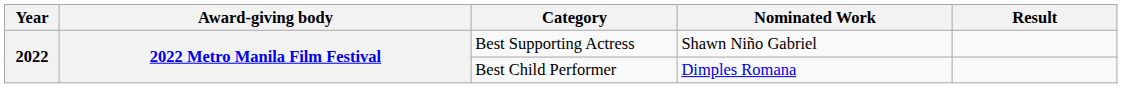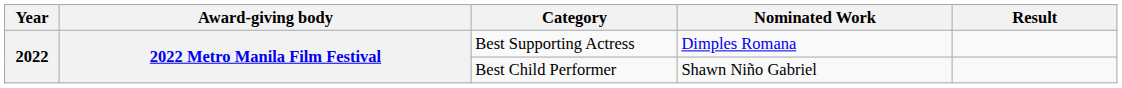(749, 43) Shawn Niño Gabriel -> (739, 43) Dimples Romana
(739, 69) Dimples Romana -> (749, 69) Shawn Niño Gabriel
